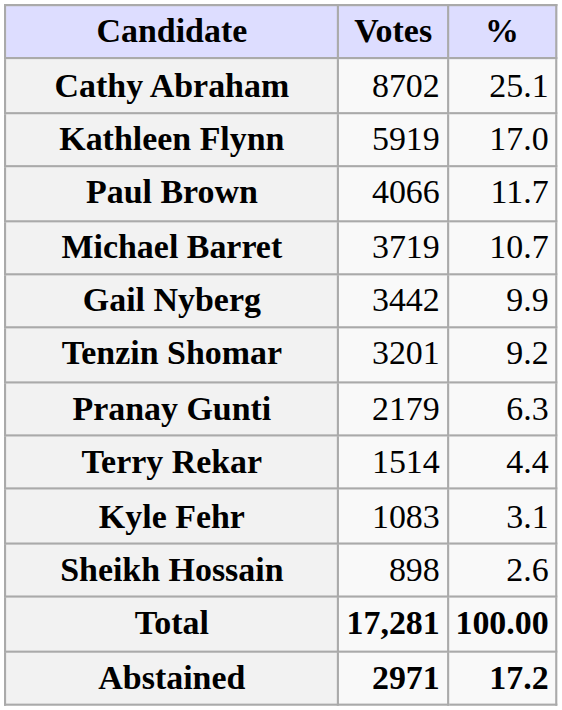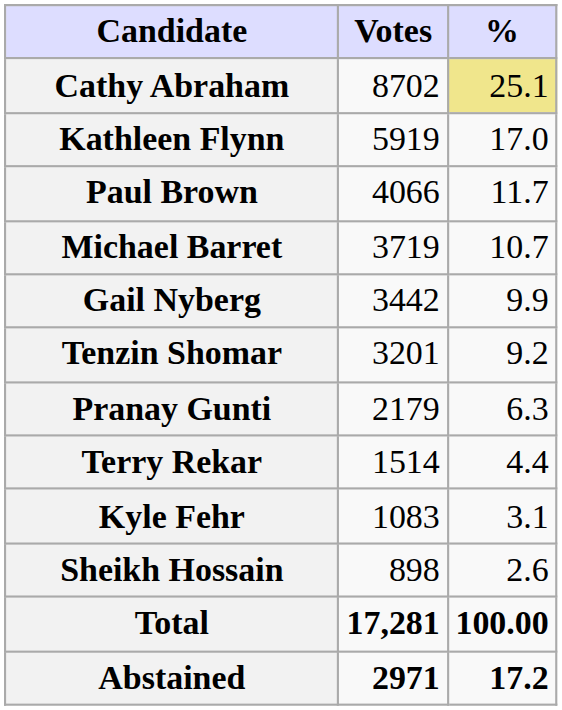(519, 85) no background -> (519, 85) khaki background
